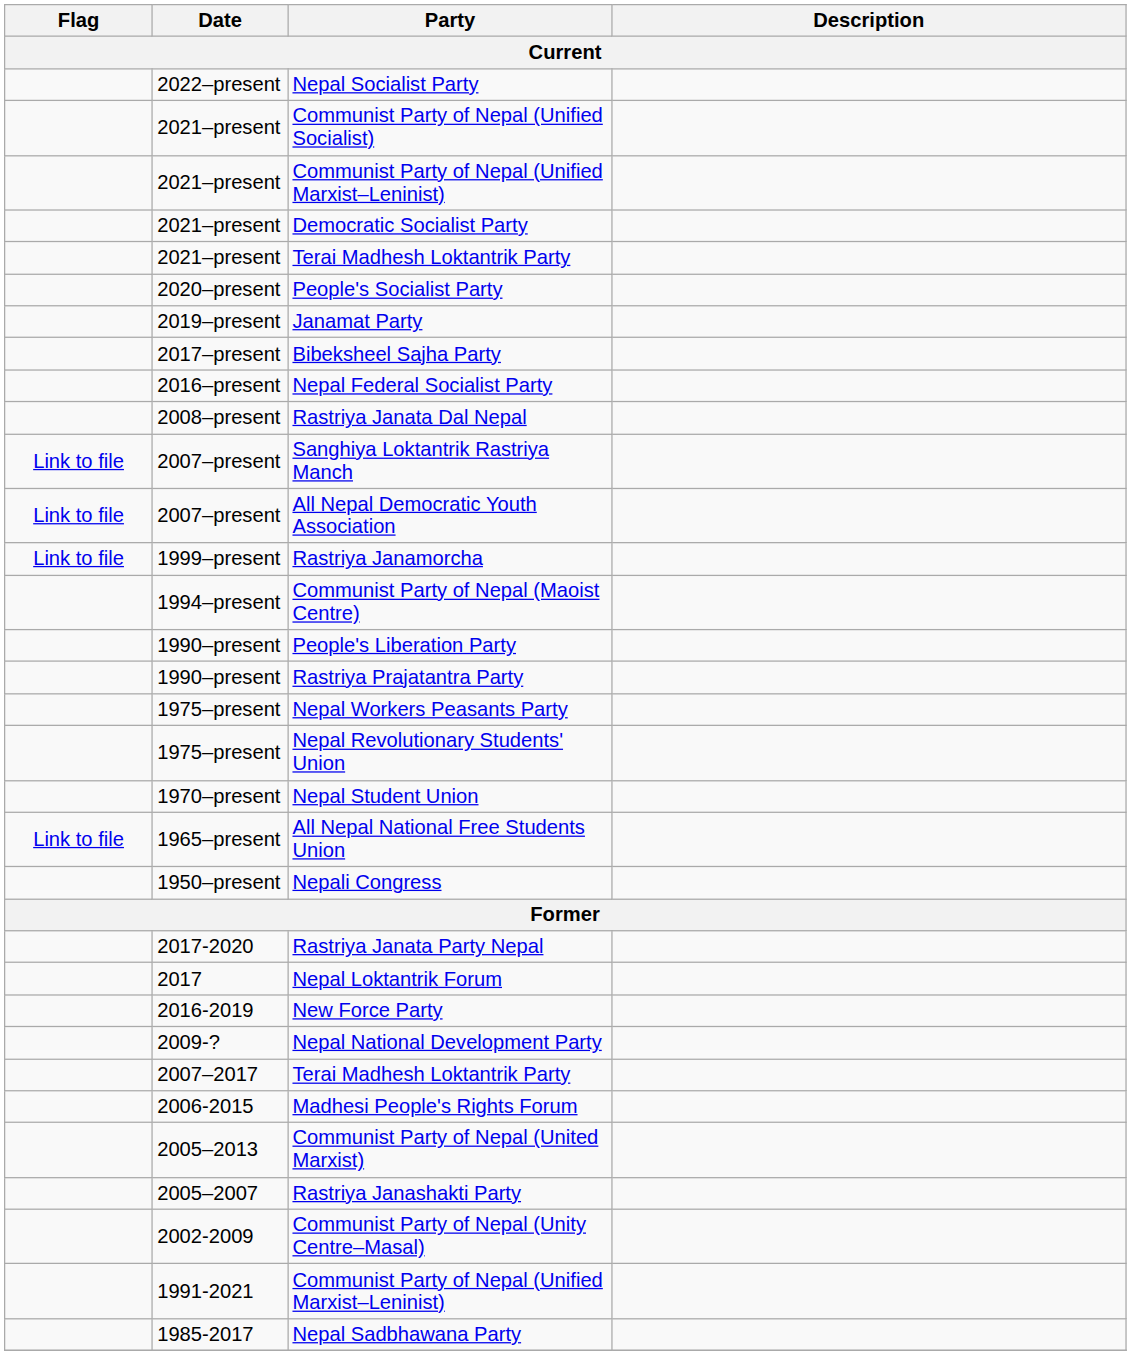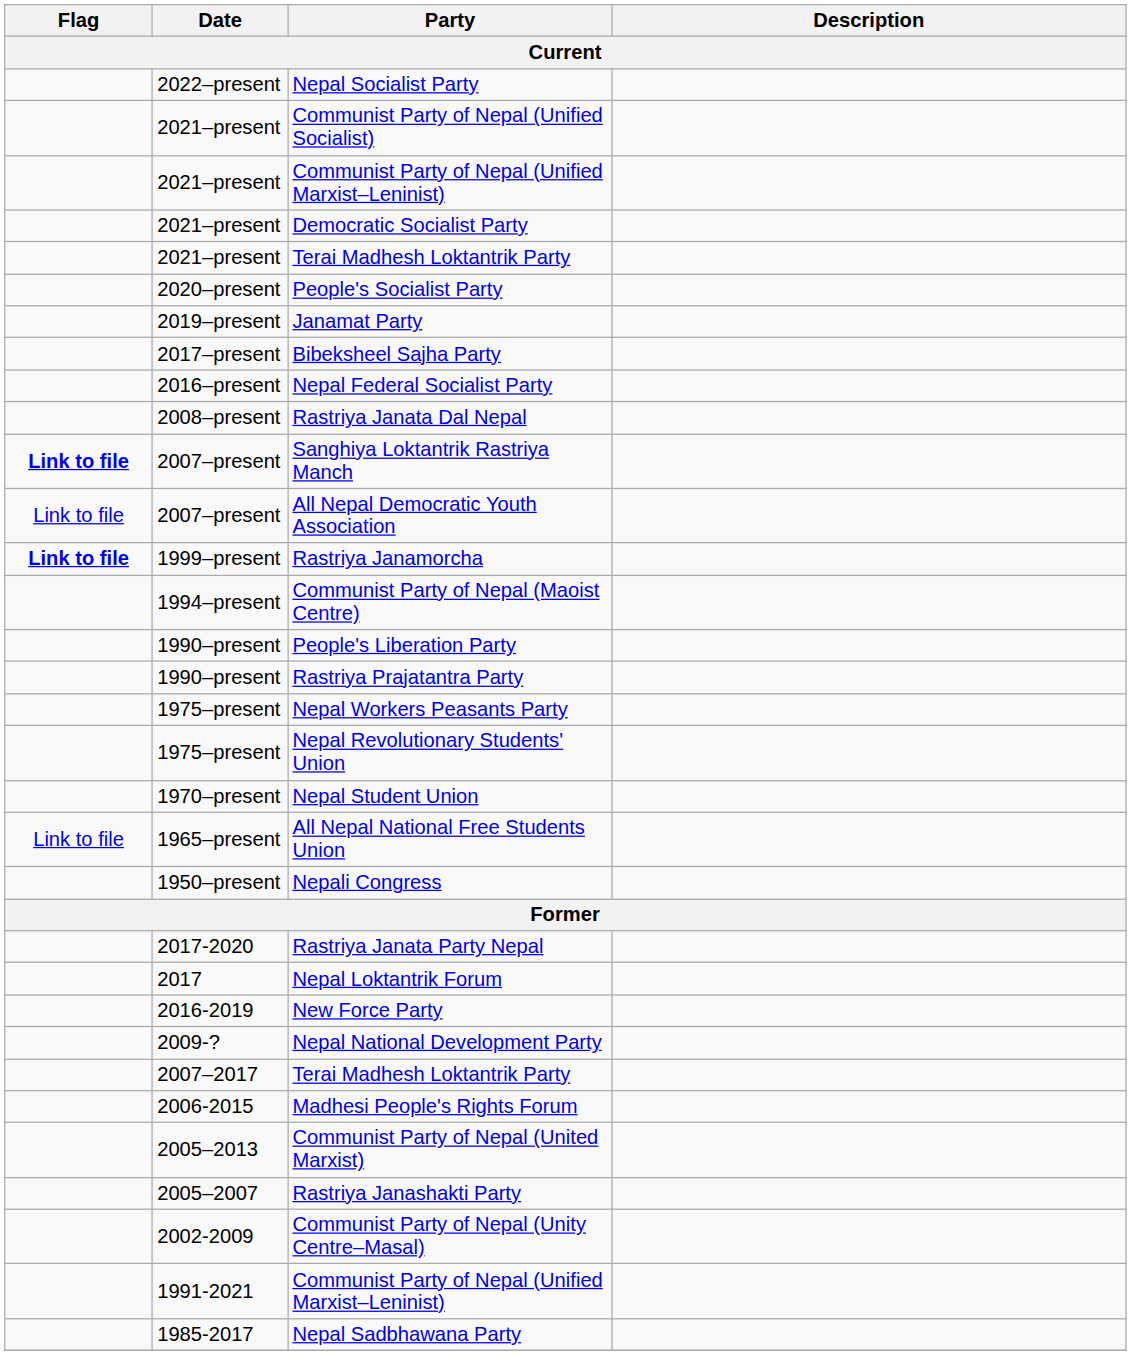(79, 460) normal -> (79, 460) bold
(79, 558) normal -> (79, 558) bold
